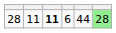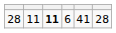(83, 19) 44 -> (83, 19) 41
(102, 19) lightgreen background -> (102, 19) no background
